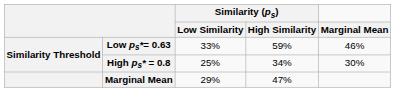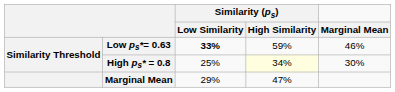(210, 46) normal -> (210, 46) bold
(282, 63) no background -> (282, 63) lightyellow background
